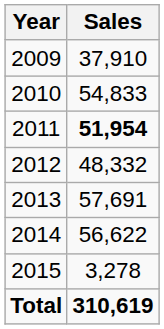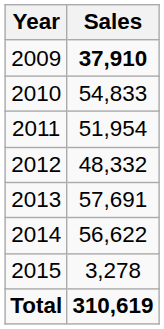(113, 57) normal -> (113, 57) bold
(113, 128) bold -> (113, 128) normal
